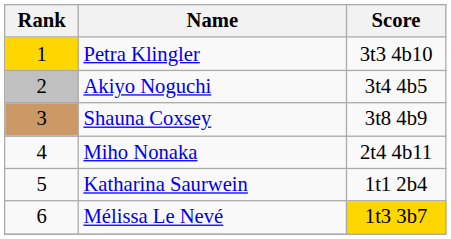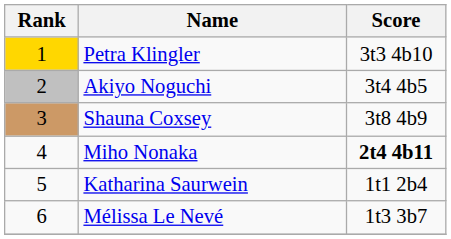(396, 151) normal -> (396, 151) bold
(396, 217) gold background -> (396, 217) no background
